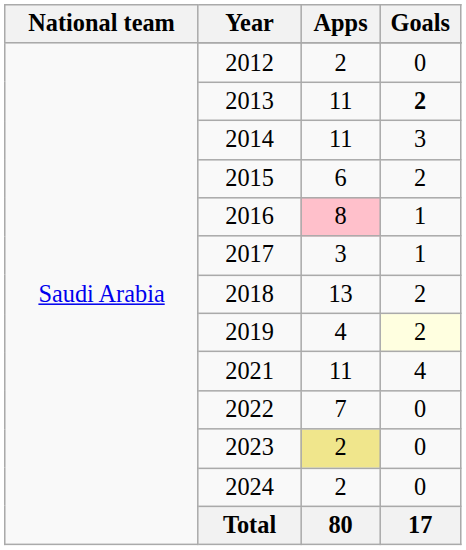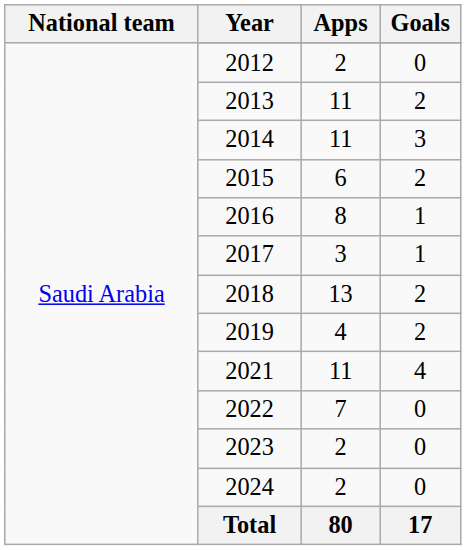(420, 100) bold -> (420, 100) normal
(341, 216) pink background -> (341, 216) no background
(420, 332) lightyellow background -> (420, 332) no background
(341, 448) khaki background -> (341, 448) no background
